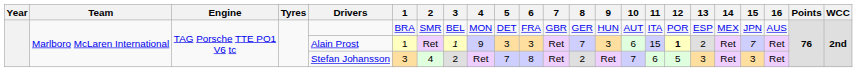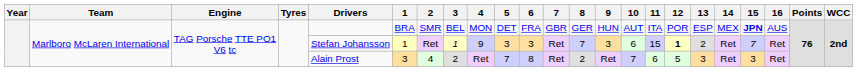(753, 28) normal -> (753, 28) bold
(335, 44) Alain Prost -> (350, 44) Stefan Johansson
(350, 59) Stefan Johansson -> (335, 59) Alain Prost
